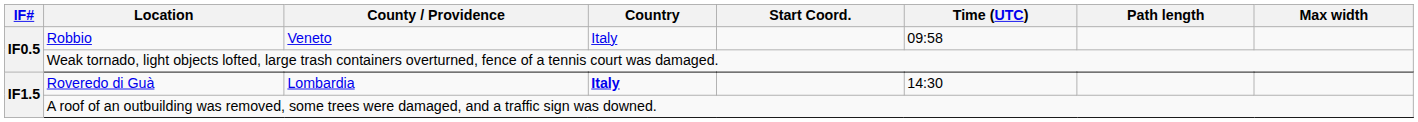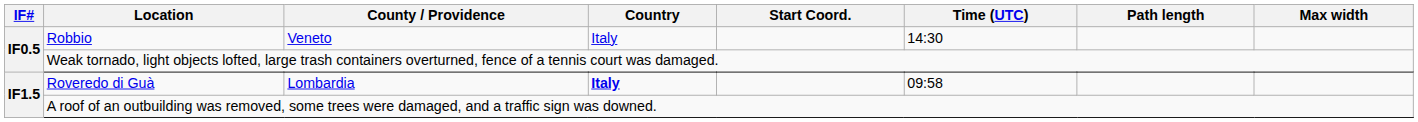(925, 38) 09:58 -> (925, 38) 14:30
(925, 83) 14:30 -> (925, 83) 09:58
